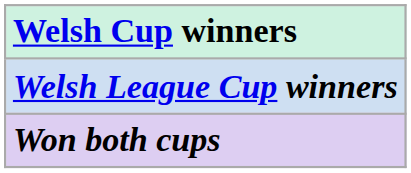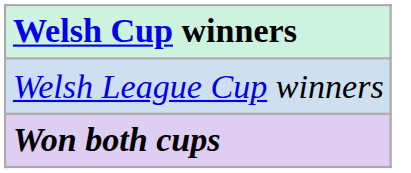(205, 85) bold -> (198, 85) normal
